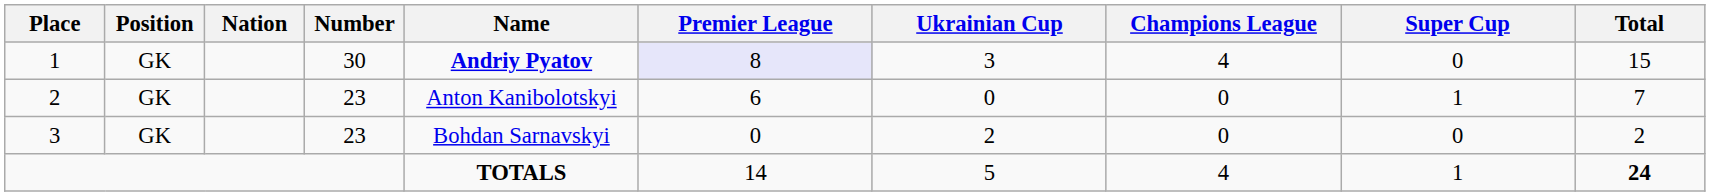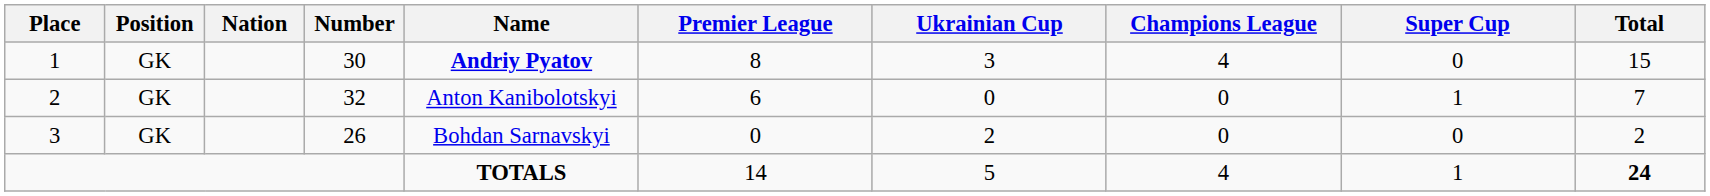(755, 60) lavender background -> (755, 60) no background
(354, 98) 23 -> (354, 98) 32
(354, 135) 23 -> (354, 135) 26
